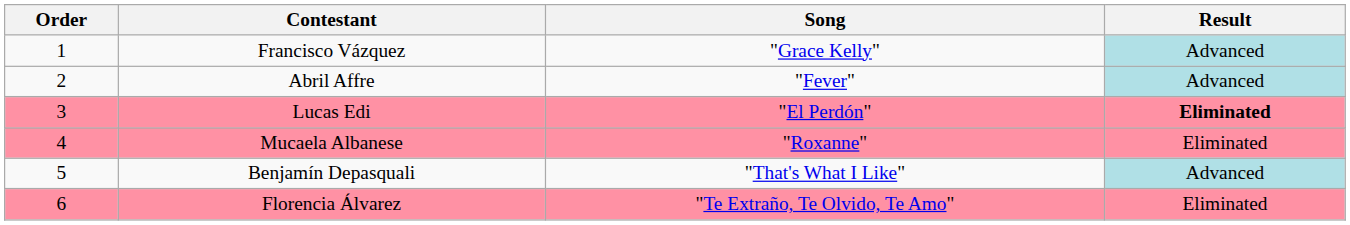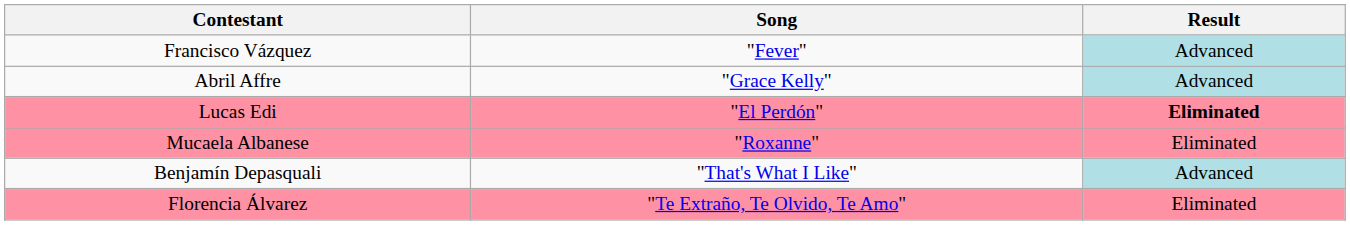- column: (61, 19)
(825, 50) "Grace Kelly" -> (777, 50) "Fever"
(825, 81) "Fever" -> (777, 81) "Grace Kelly"
